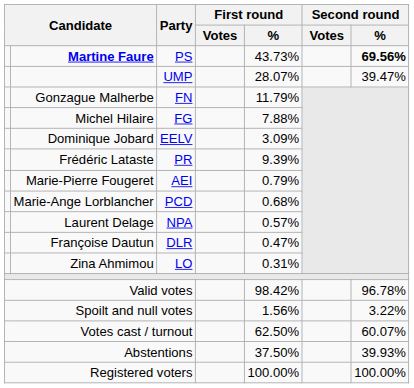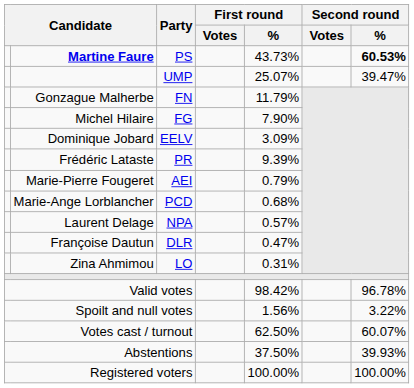(384, 56) 69.56% -> (384, 56) 60.53%
(277, 77) 28.07% -> (277, 77) 25.07%
(281, 118) 7.88% -> (281, 118) 7.90%
